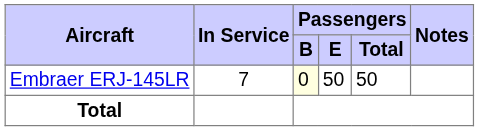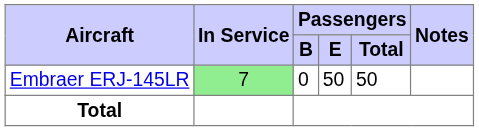(244, 80) no background -> (244, 80) lightgreen background
(303, 80) lightyellow background -> (303, 80) no background
